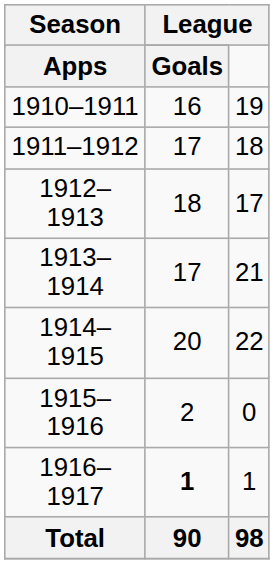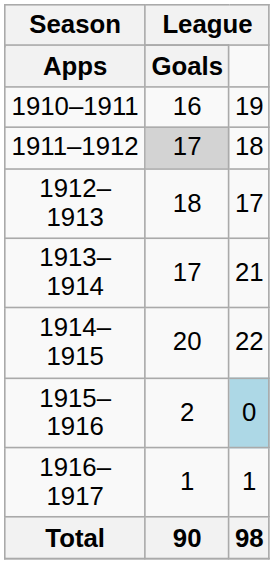(187, 147) no background -> (187, 147) lightgrey background
(249, 412) no background -> (249, 412) lightblue background
(187, 482) bold -> (187, 482) normal
